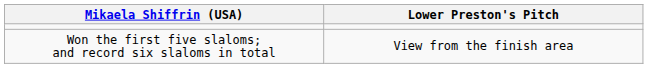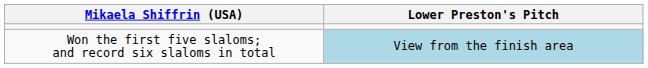(483, 46) no background -> (483, 46) lightblue background
